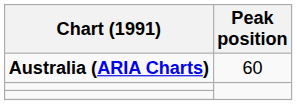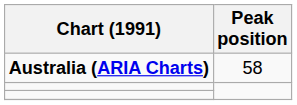(252, 67) 60 -> (252, 67) 58
